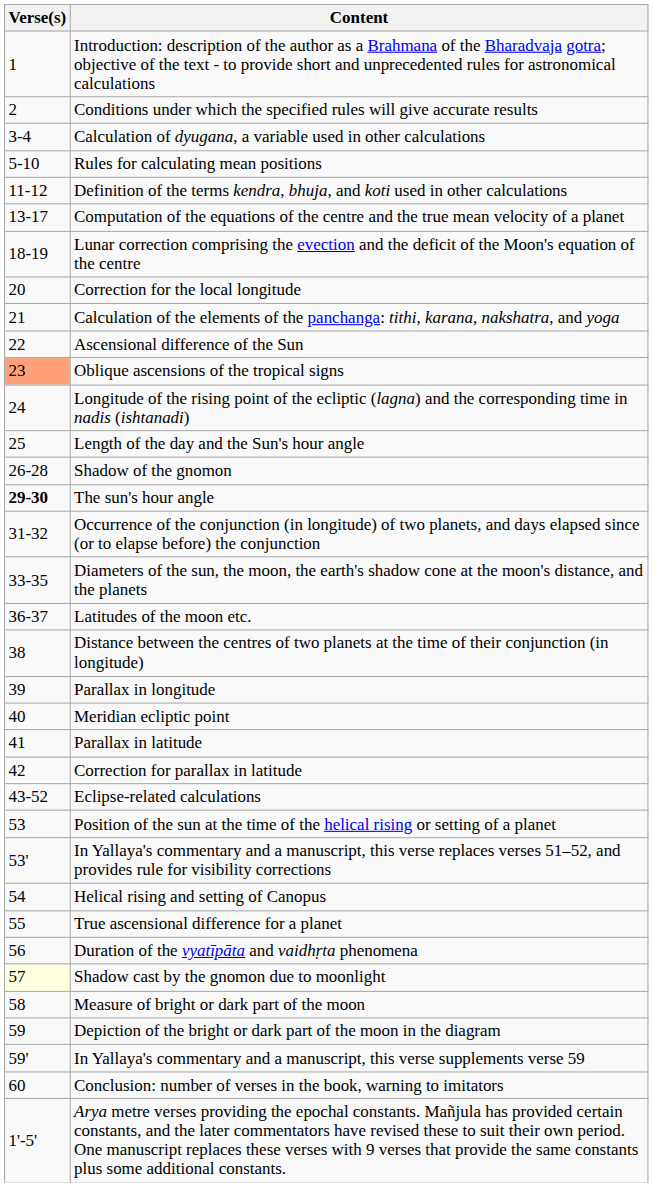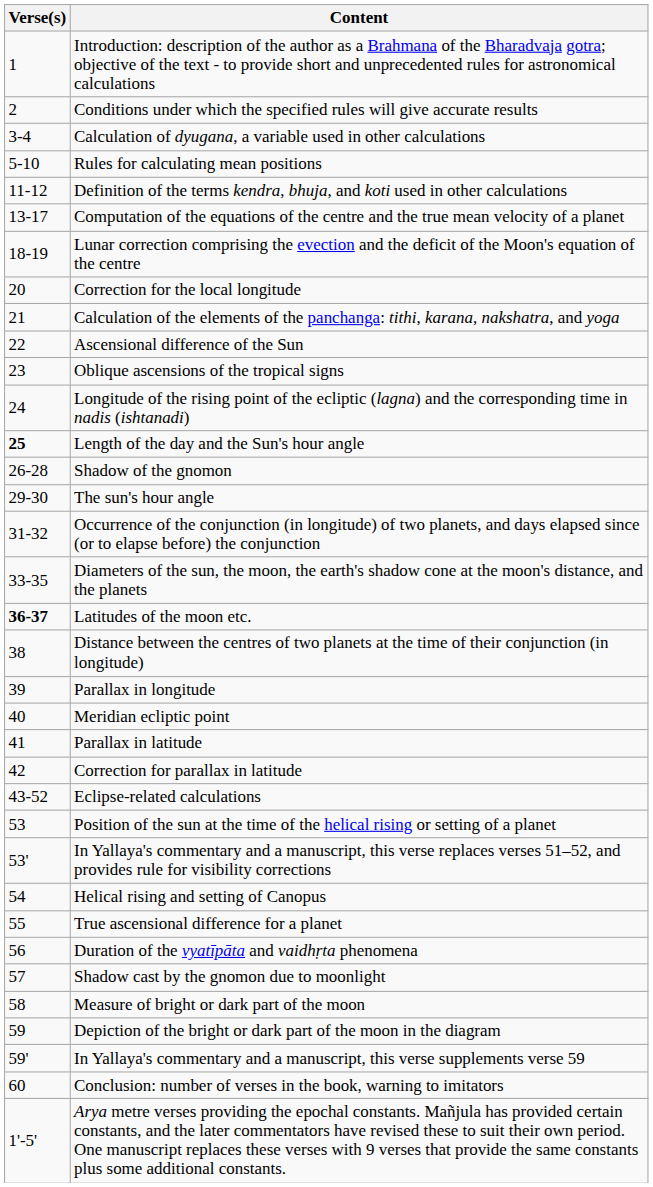(17, 371) lightsalmon background -> (17, 371) no background
(17, 443) normal -> (17, 443) bold
(28, 497) bold -> (28, 497) normal
(28, 616) normal -> (28, 616) bold
(17, 977) lightyellow background -> (17, 977) no background
